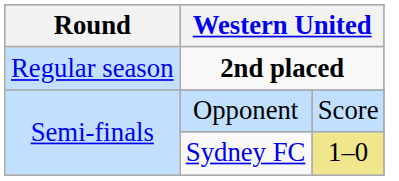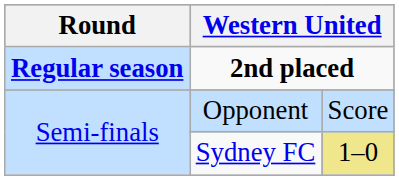(92, 68) normal -> (97, 68) bold
